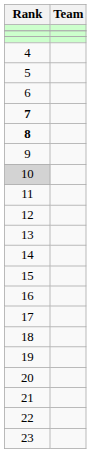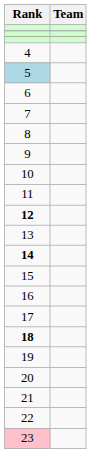(27, 72) no background -> (27, 72) lightblue background
(27, 113) bold -> (27, 113) normal
(27, 133) bold -> (27, 133) normal
(27, 174) lightgrey background -> (27, 174) no background
(27, 215) normal -> (27, 215) bold
(27, 255) normal -> (27, 255) bold
(27, 336) normal -> (27, 336) bold
(27, 438) no background -> (27, 438) pink background
